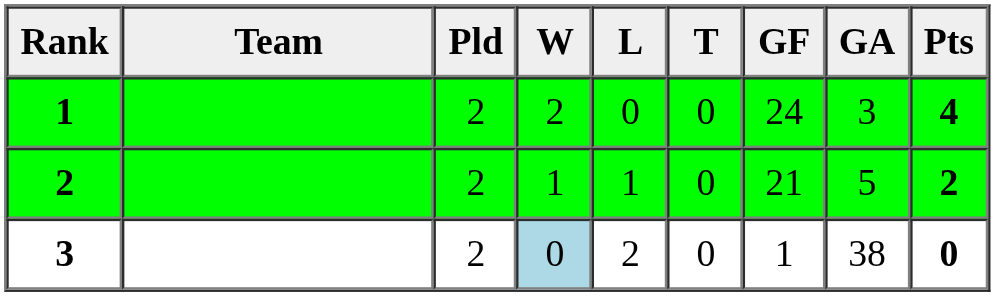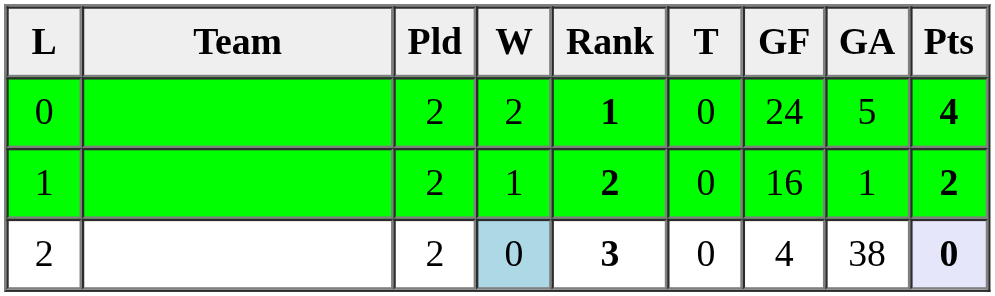columns swapped: (65, 41) <-> (631, 41)
(867, 111) 3 -> (867, 111) 5
(784, 182) 21 -> (784, 182) 16
(867, 182) 5 -> (867, 182) 1
(784, 253) 1 -> (784, 253) 4
(949, 253) no background -> (949, 253) lavender background
